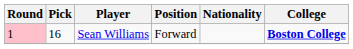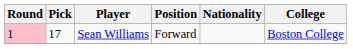(55, 33) 16 -> (55, 33) 17
(306, 33) bold -> (305, 33) normal
